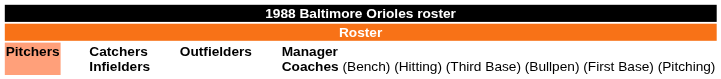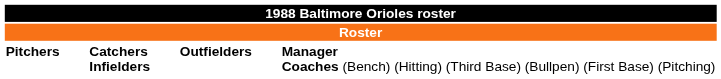(33, 51) lightsalmon background -> (33, 51) no background
